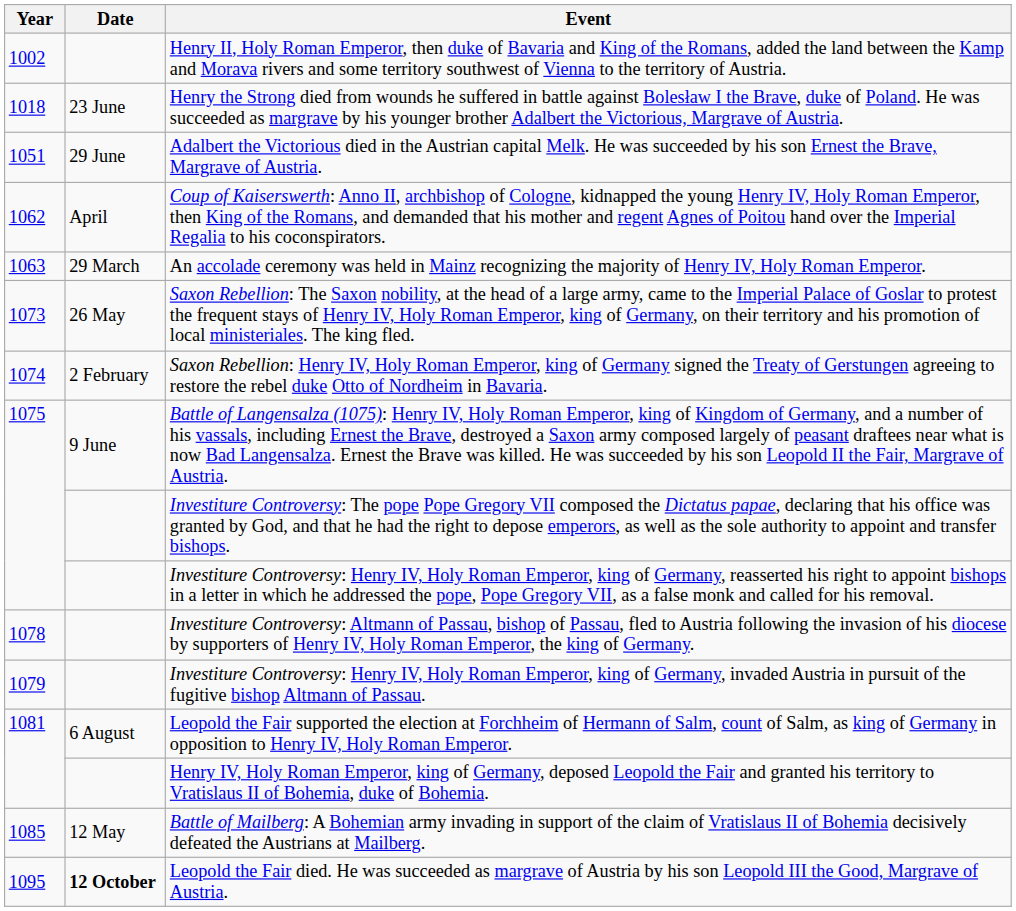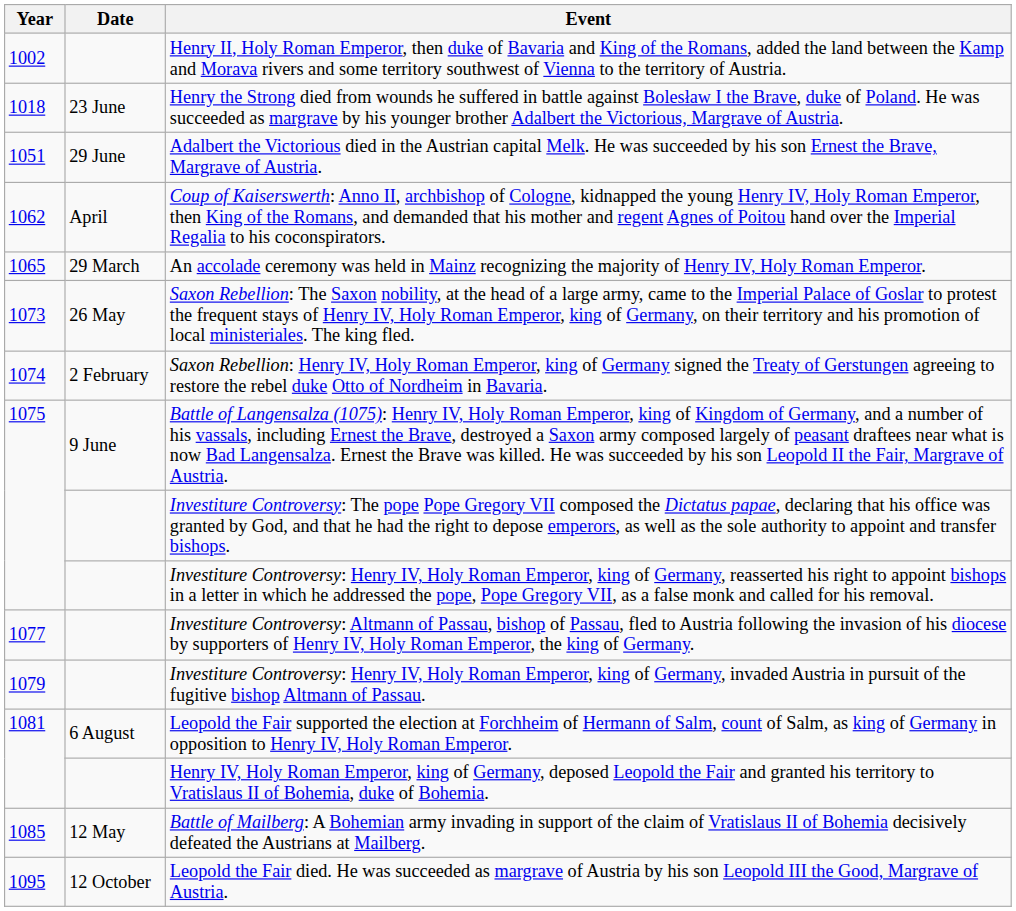(27, 266) 1063 -> (27, 266) 1065
(27, 634) 1078 -> (27, 634) 1077
(112, 881) bold -> (110, 881) normal
